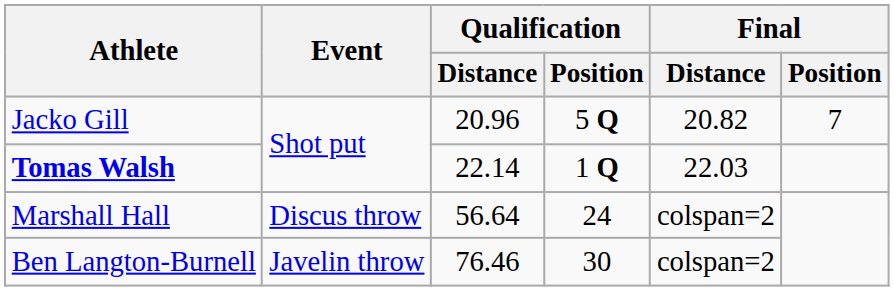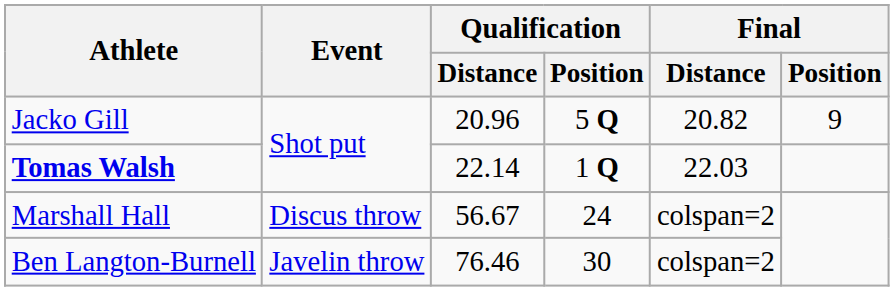(835, 120) 7 -> (835, 120) 9
(487, 215) 56.64 -> (487, 215) 56.67
